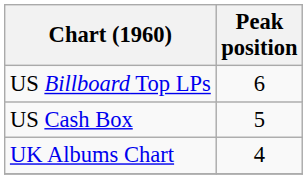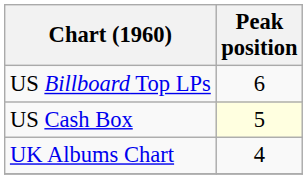(259, 119) no background -> (259, 119) lightyellow background
